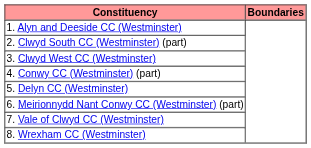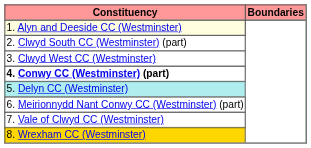(94, 27) no background -> (94, 27) lightyellow background
(84, 73) normal -> (88, 73) bold
(67, 89) no background -> (67, 89) paleturquoise background
(76, 135) no background -> (76, 135) gold background
